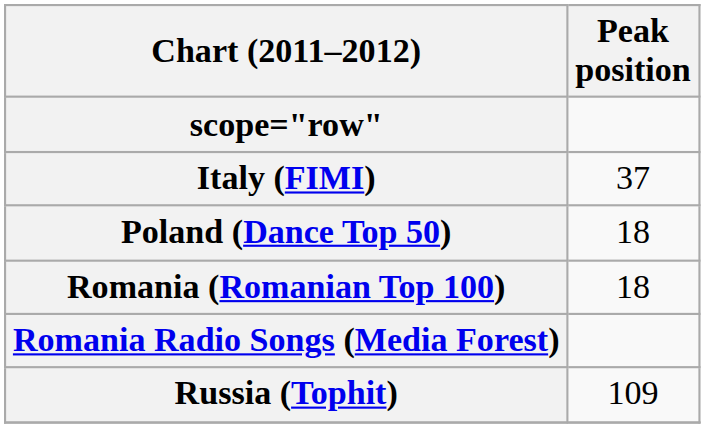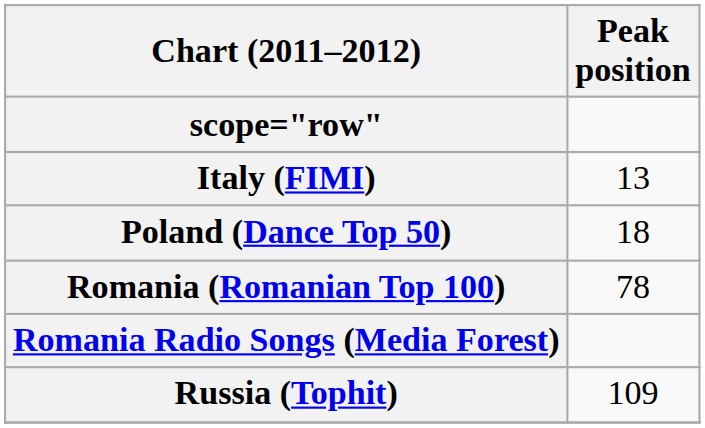(633, 177) 37 -> (633, 177) 13
(633, 286) 18 -> (633, 286) 78
